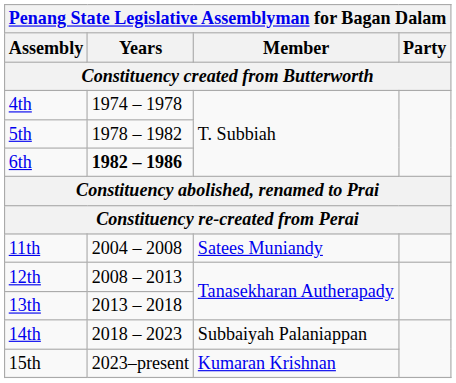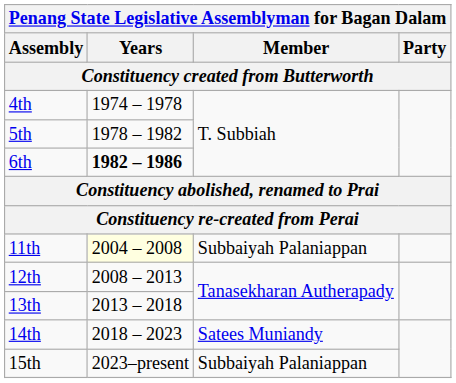(137, 248) no background -> (137, 248) lightyellow background
(260, 248) Satees Muniandy -> (282, 248) Subbaiyah Palaniappan
(282, 334) Subbaiyah Palaniappan -> (260, 334) Satees Muniandy
(267, 362) Kumaran Krishnan -> (282, 362) Subbaiyah Palaniappan
